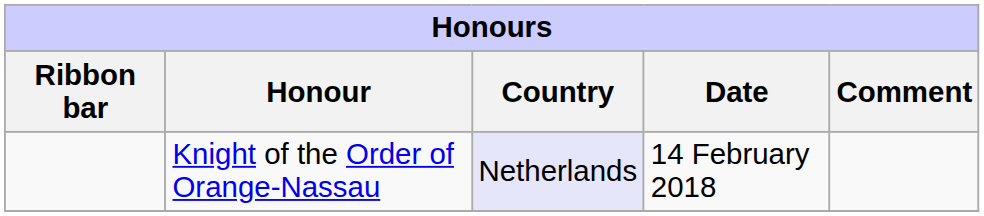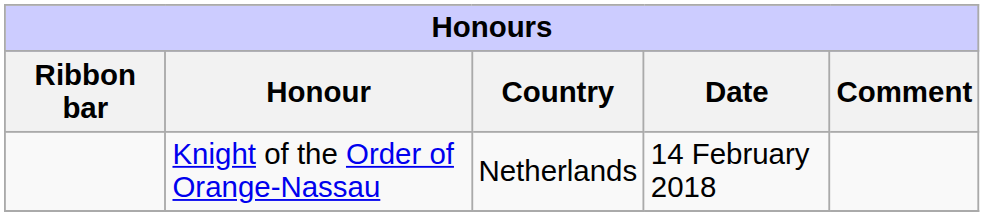(558, 170) lavender background -> (558, 170) no background
